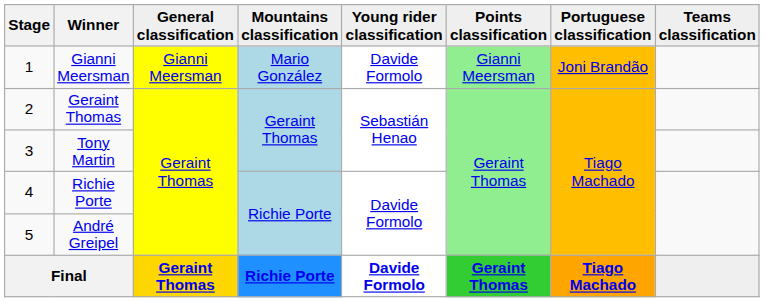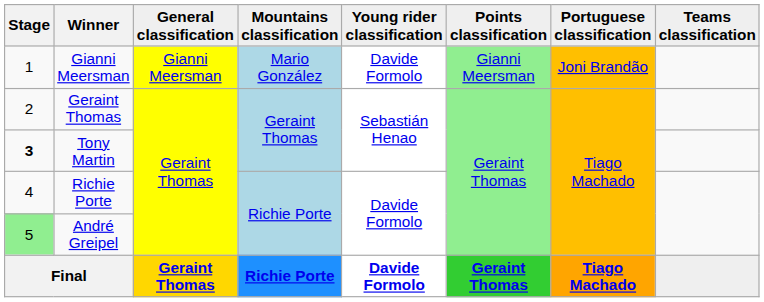(29, 151) normal -> (29, 151) bold
(29, 235) no background -> (29, 235) lightgreen background
